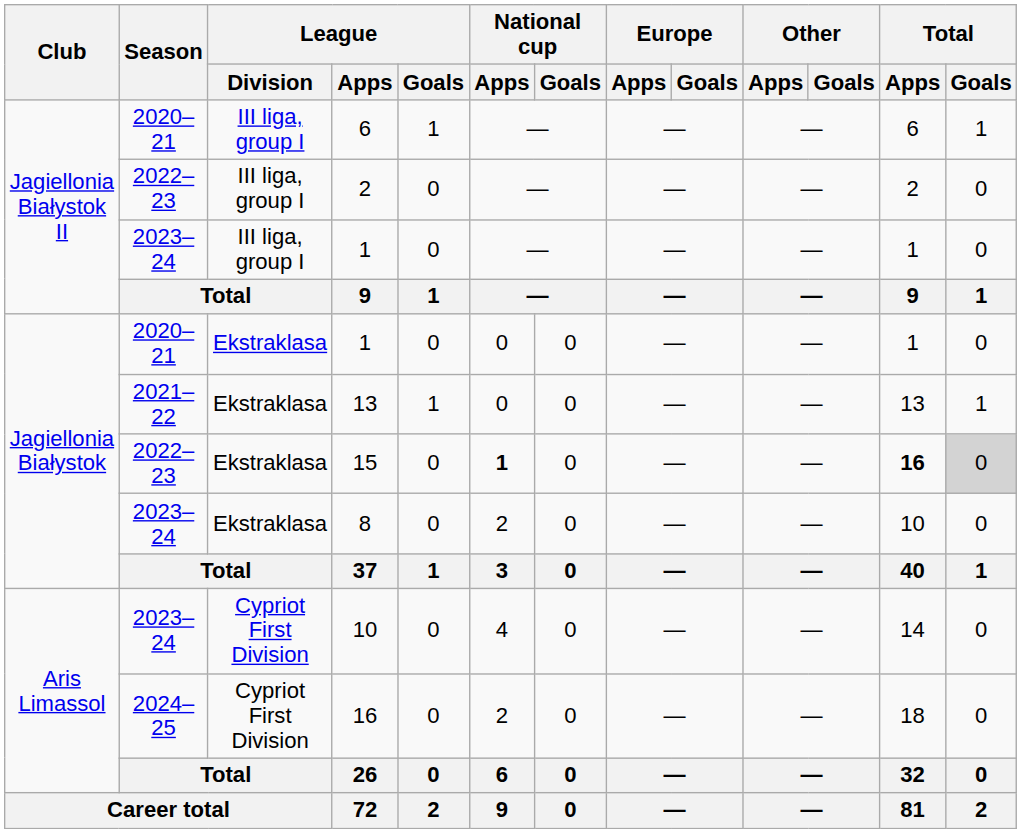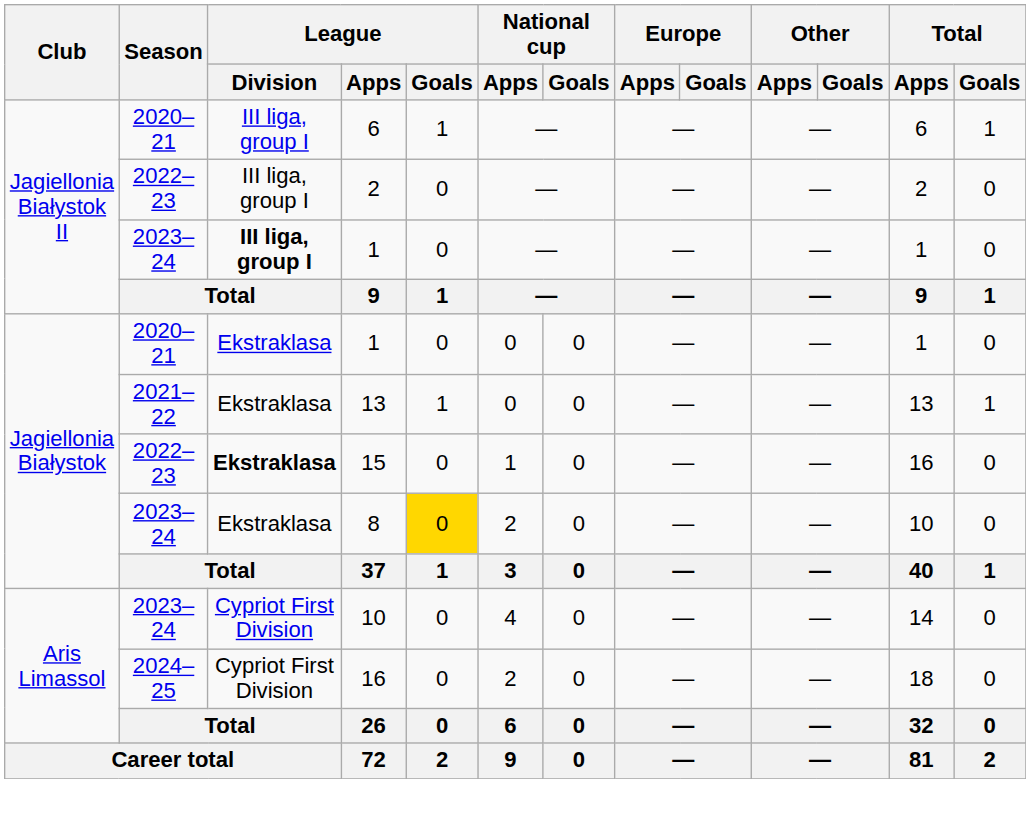(270, 249) normal -> (274, 249) bold
(270, 463) normal -> (274, 463) bold
(502, 463) bold -> (511, 463) normal
(913, 463) bold -> (921, 463) normal
(981, 463) lightgrey background -> (990, 463) no background
(433, 523) no background -> (442, 523) gold background
